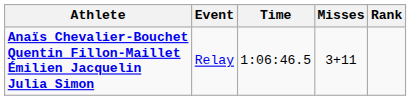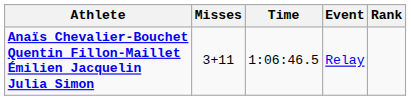columns swapped: (214, 15) <-> (341, 15)
